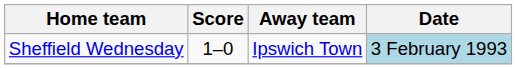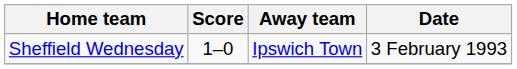(439, 48) lightblue background -> (439, 48) no background
